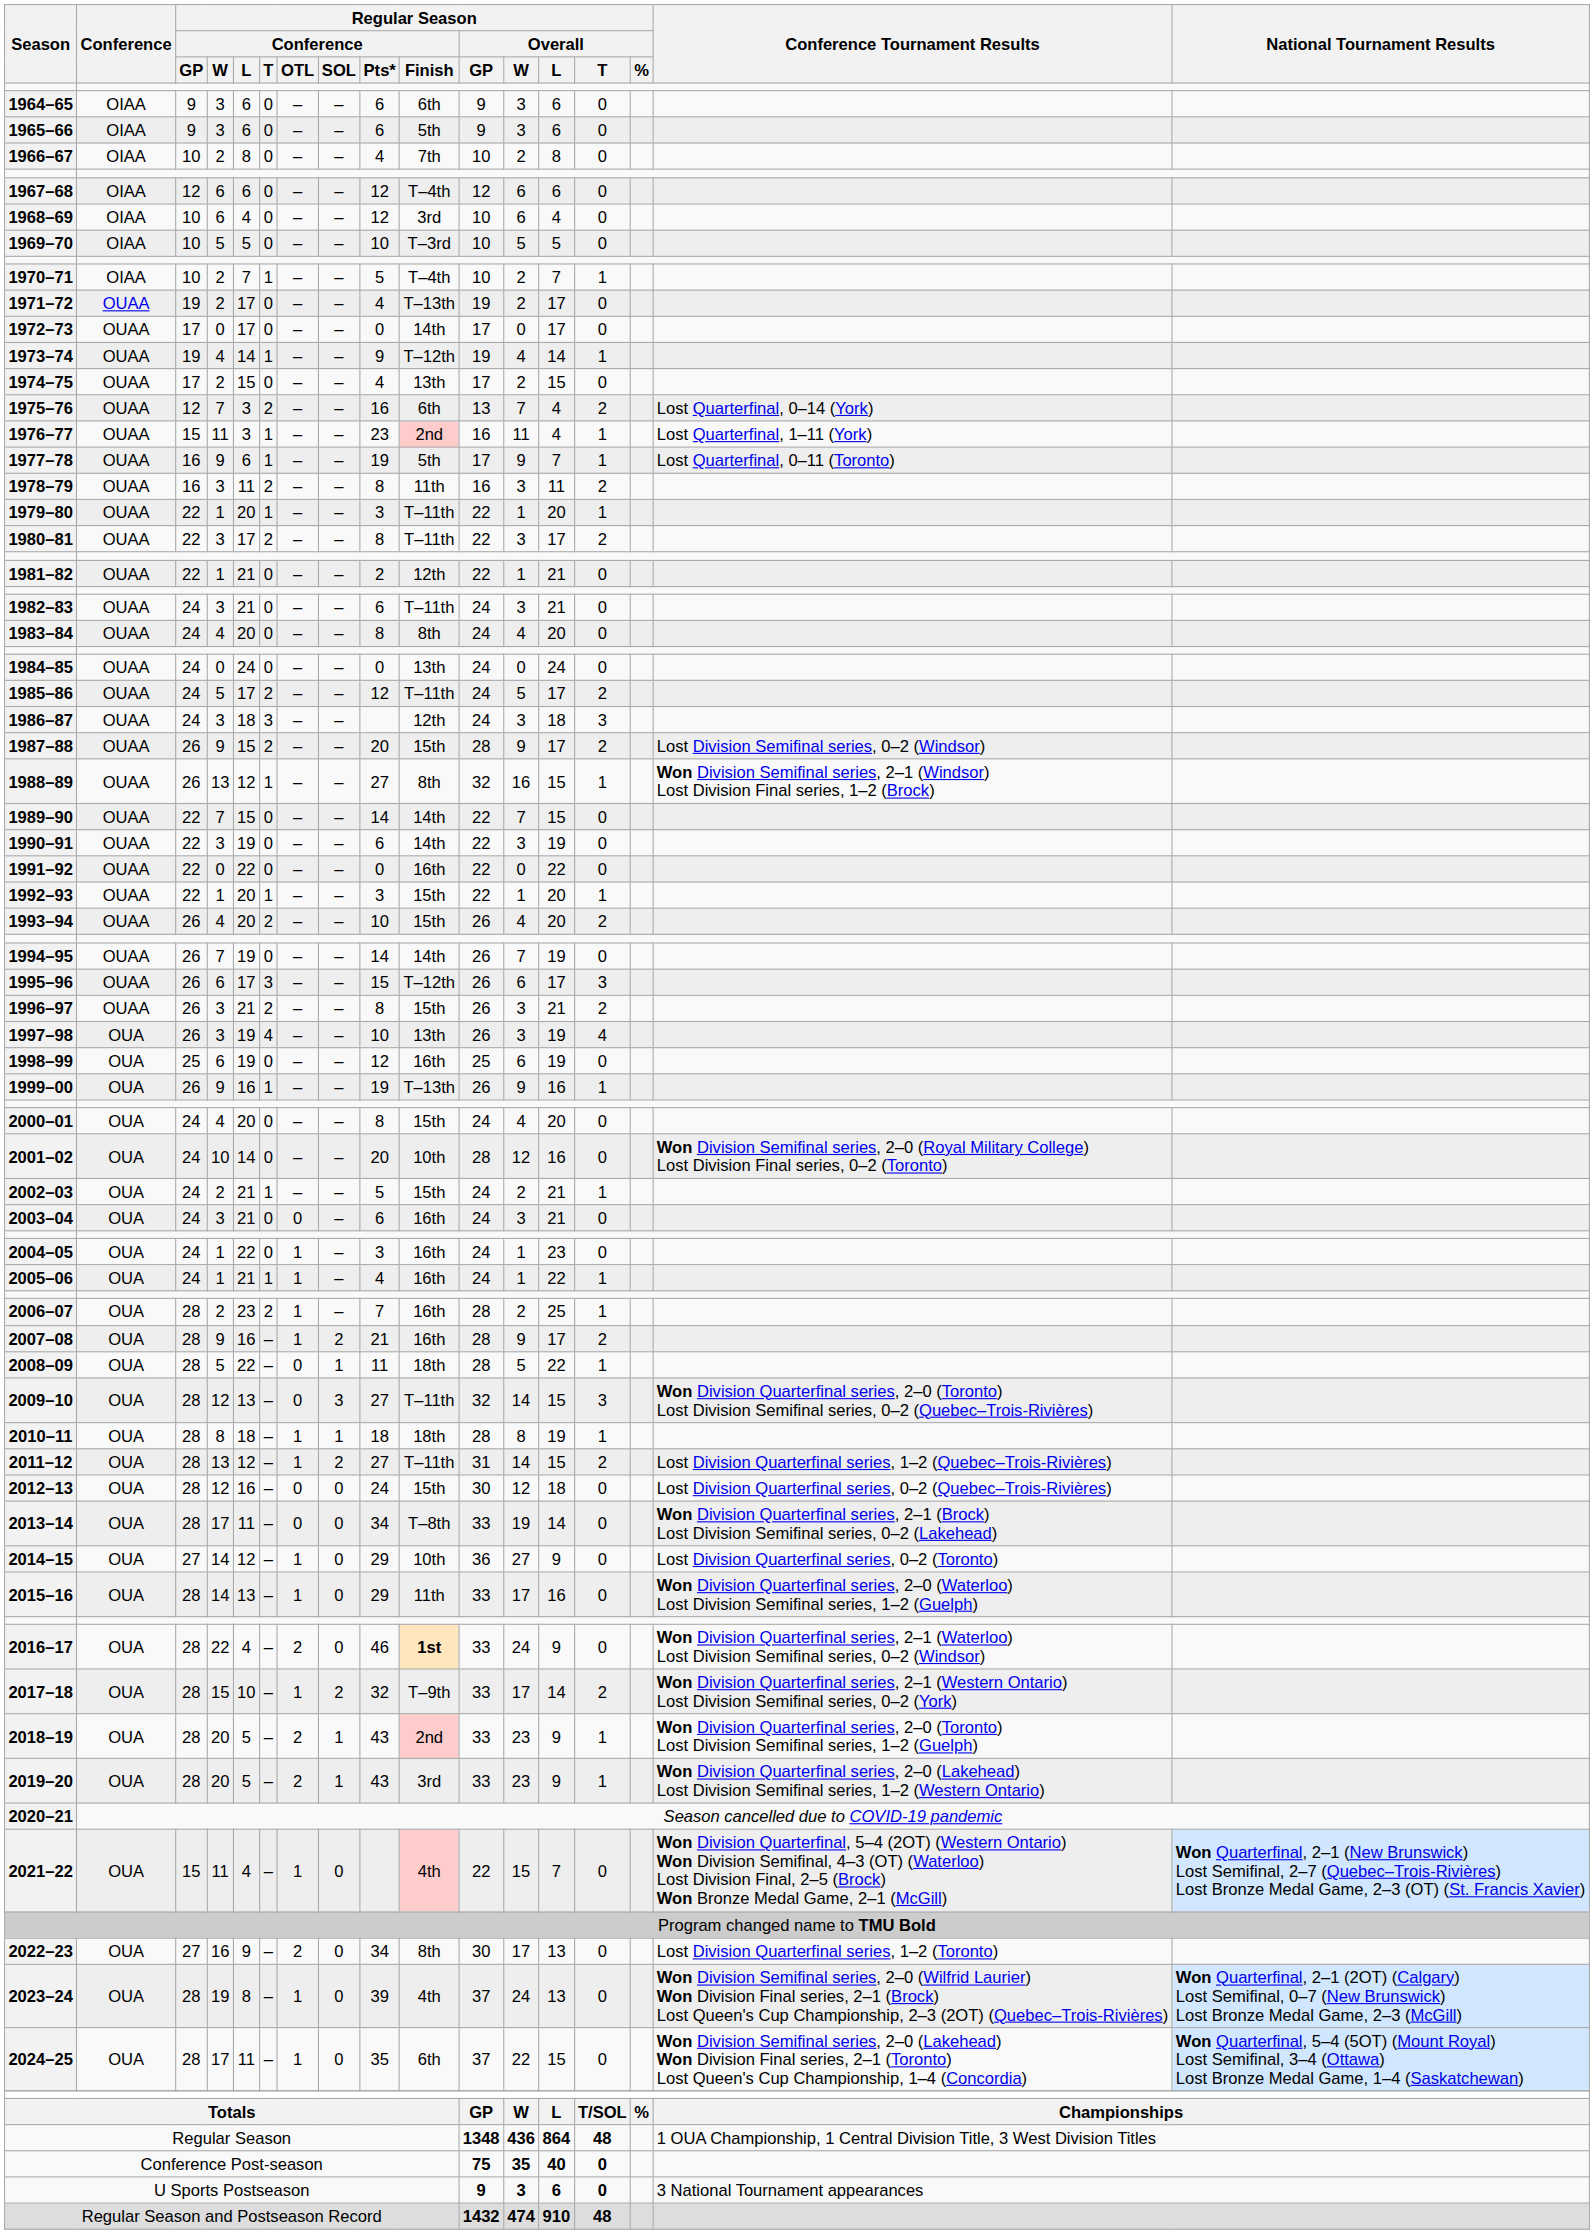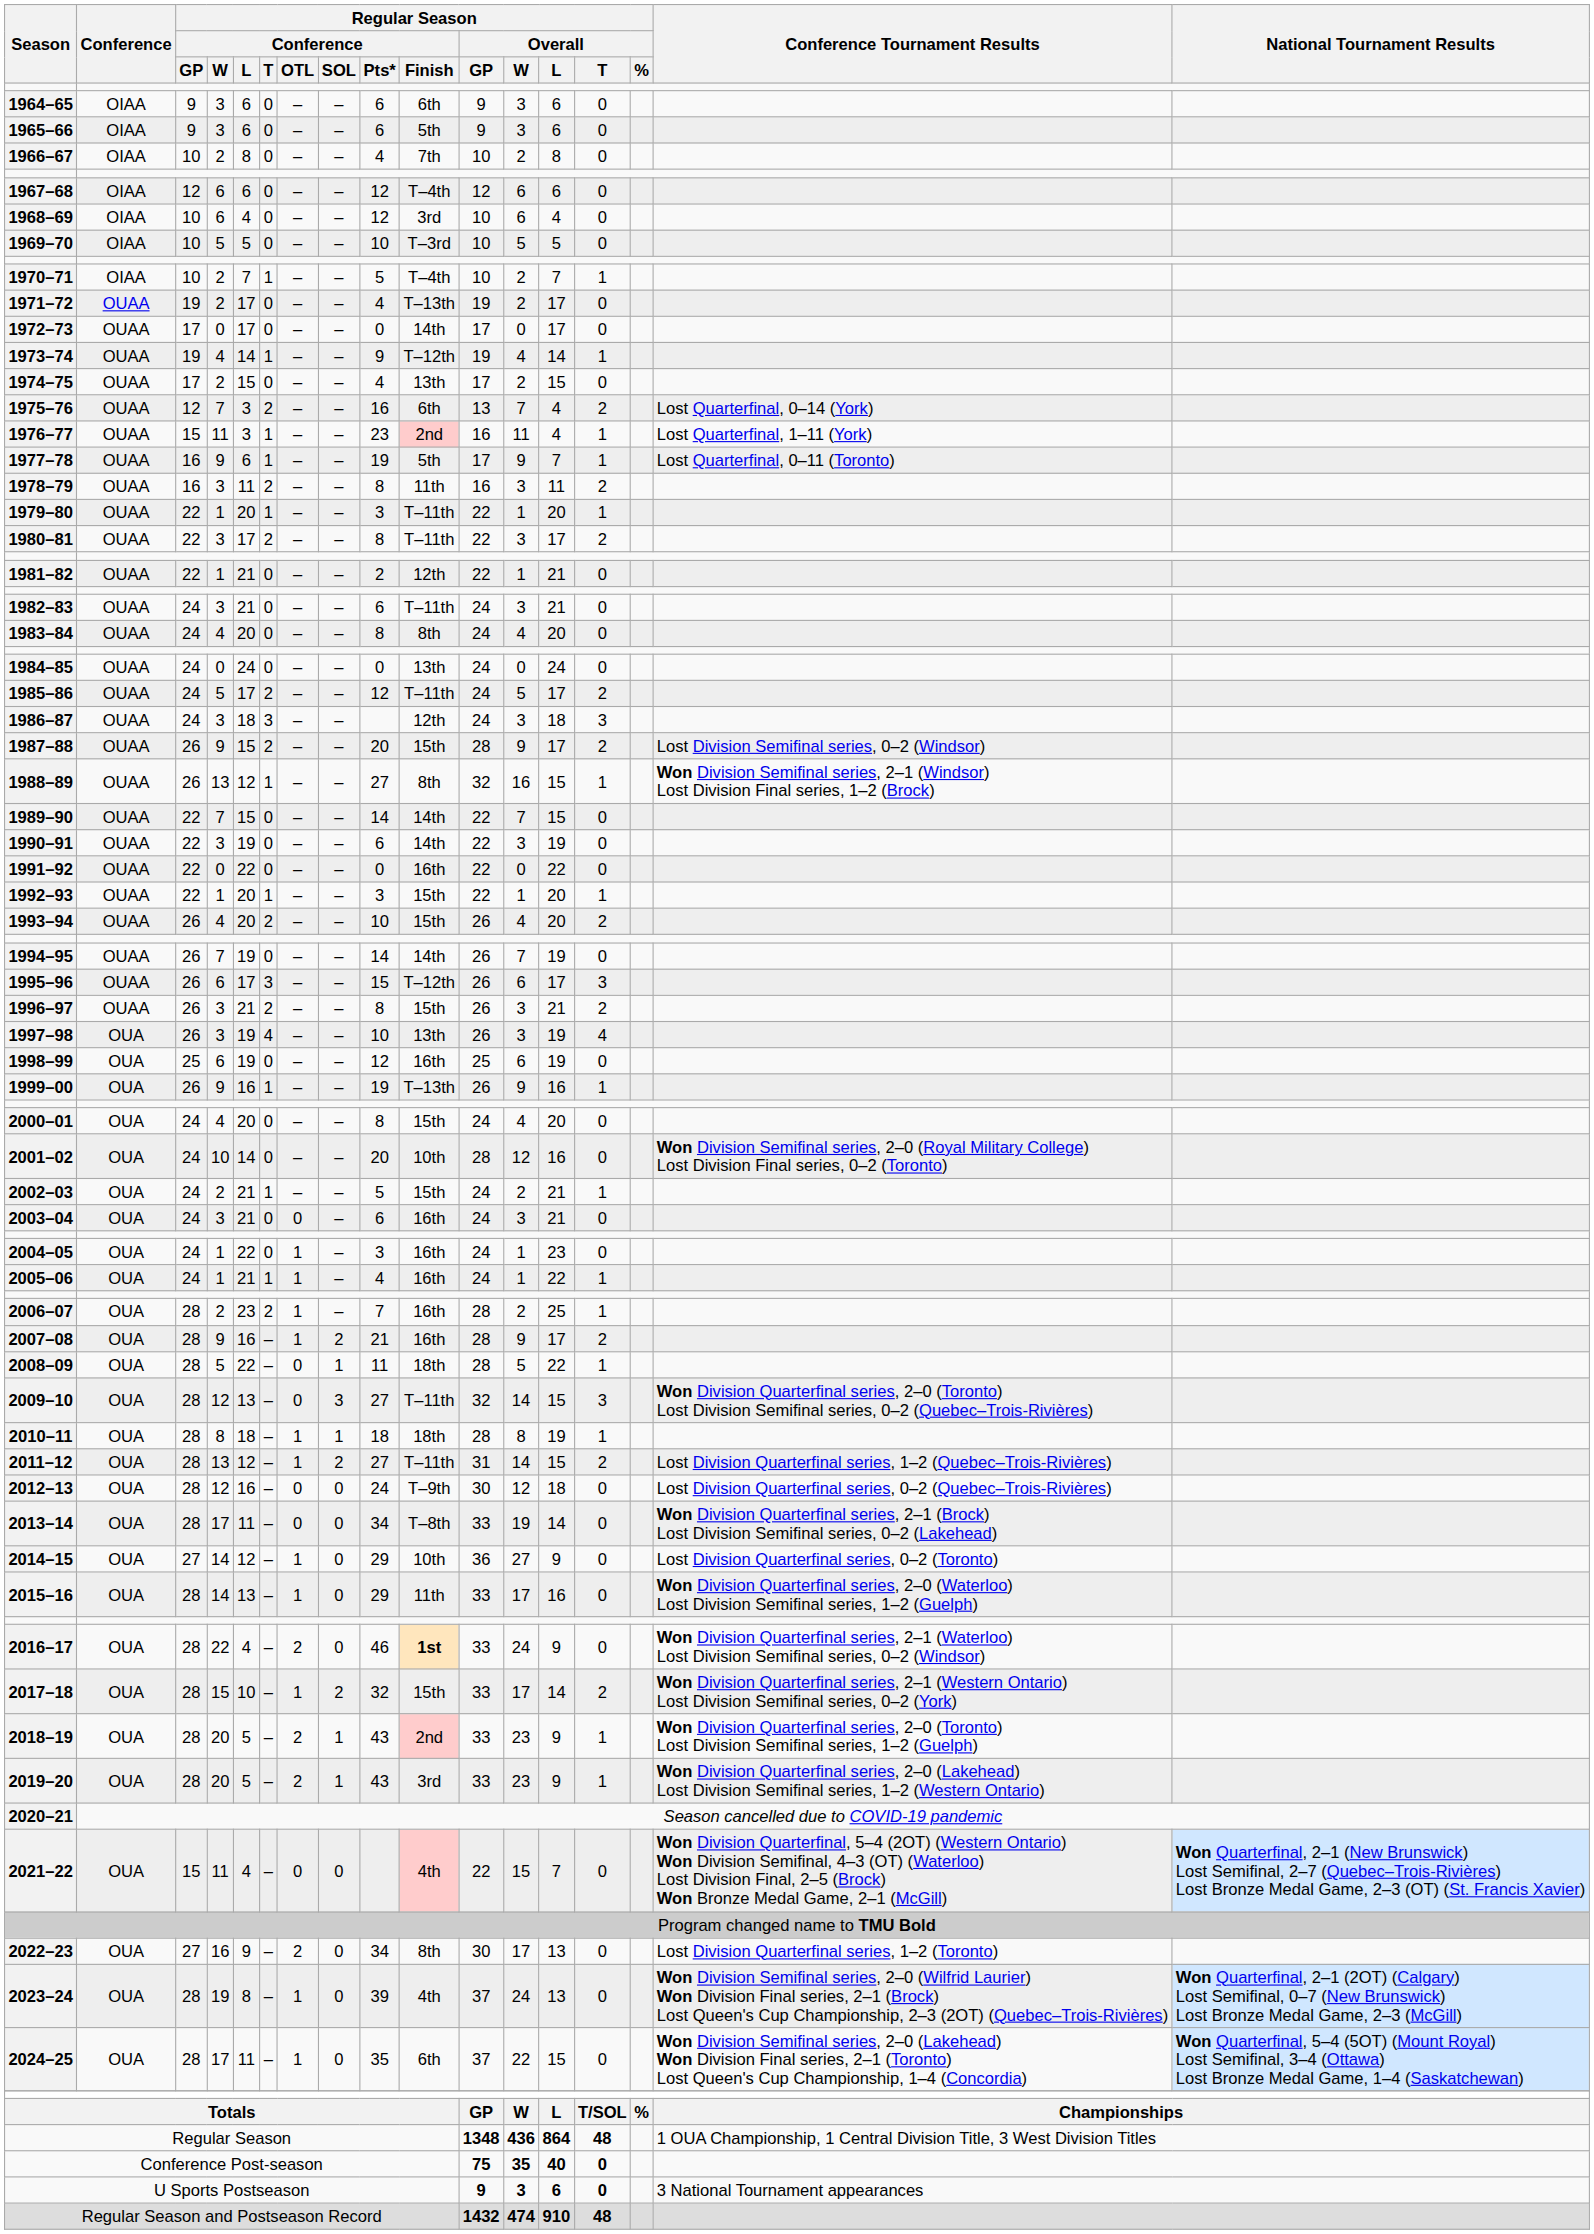(429, 1488) 15th -> (429, 1488) T–9th
(429, 1692) T–9th -> (429, 1692) 15th
(298, 1871) 1 -> (298, 1871) 0
